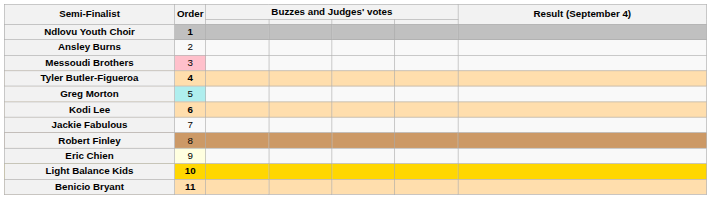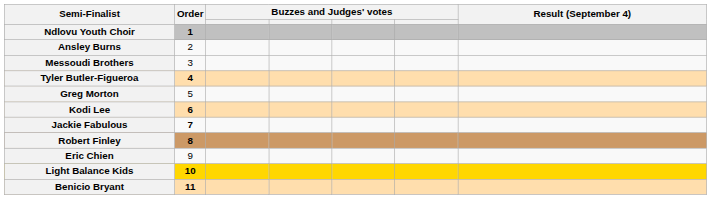(190, 63) pink background -> (190, 63) no background
(190, 94) paleturquoise background -> (190, 94) no background
(190, 125) normal -> (190, 125) bold
(190, 140) normal -> (190, 140) bold
(190, 156) lightyellow background -> (190, 156) no background
